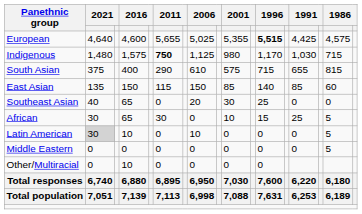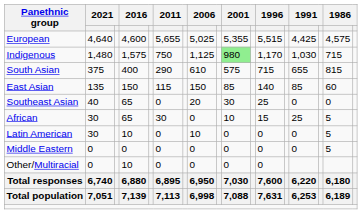(270, 39) bold -> (270, 39) normal
(164, 54) bold -> (164, 54) normal
(232, 54) no background -> (232, 54) lightgreen background
(93, 133) lightgrey background -> (93, 133) no background
